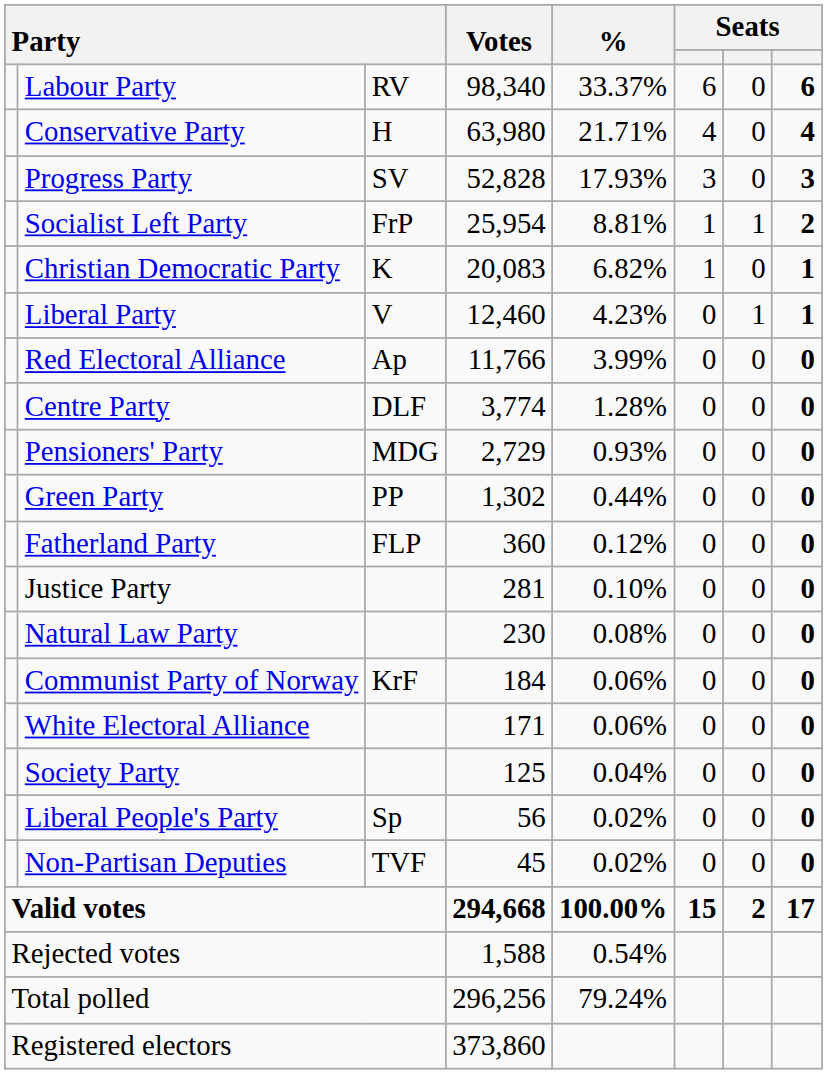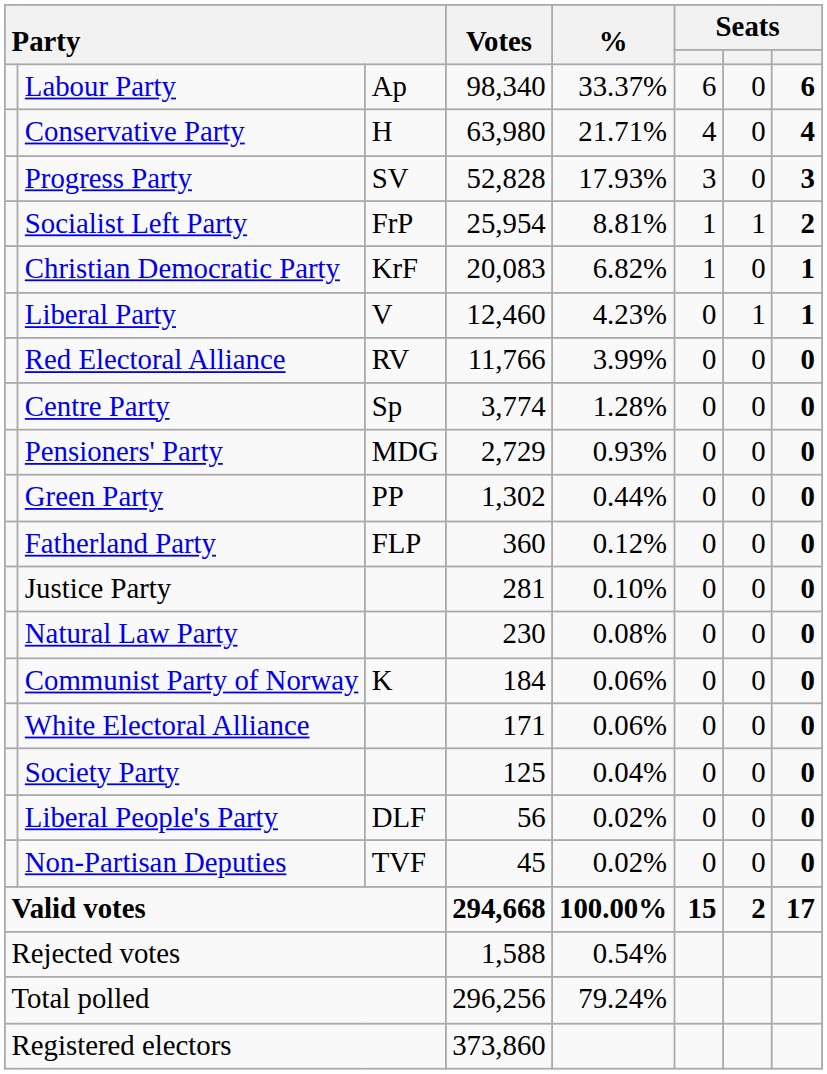(391, 86) RV -> (389, 86) Ap
(382, 268) K -> (395, 268) KrF
(389, 360) Ap -> (391, 360) RV
(399, 406) DLF -> (387, 406) Sp
(395, 680) KrF -> (382, 680) K
(387, 817) Sp -> (399, 817) DLF
